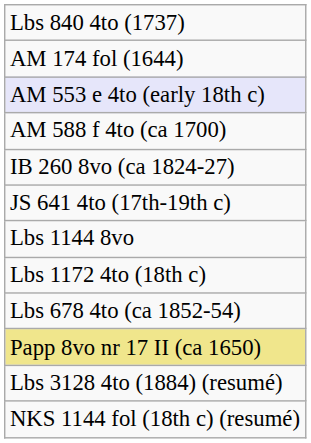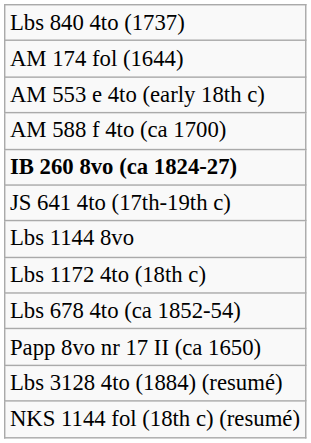(137, 94) lavender background -> (137, 94) no background
(122, 166) normal -> (124, 166) bold
(136, 346) khaki background -> (136, 346) no background
